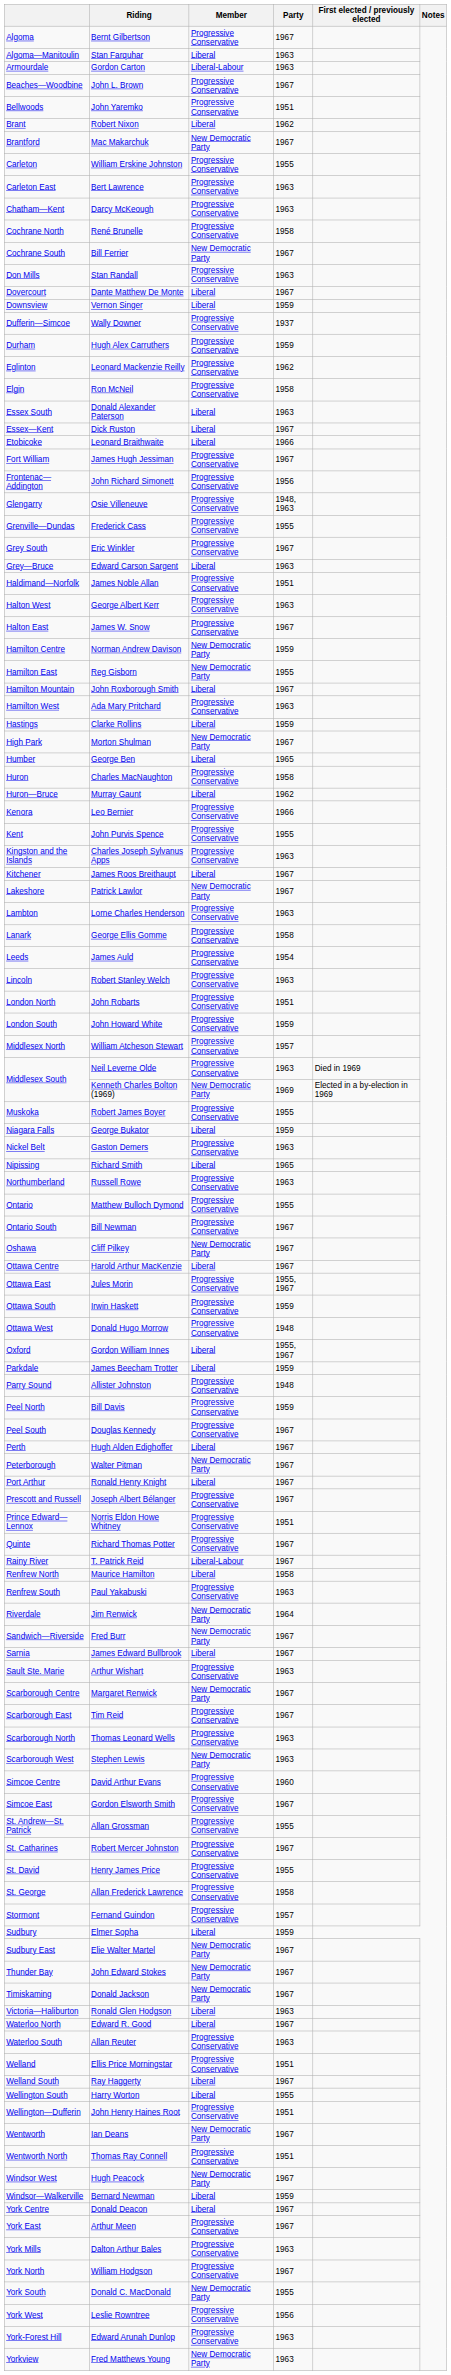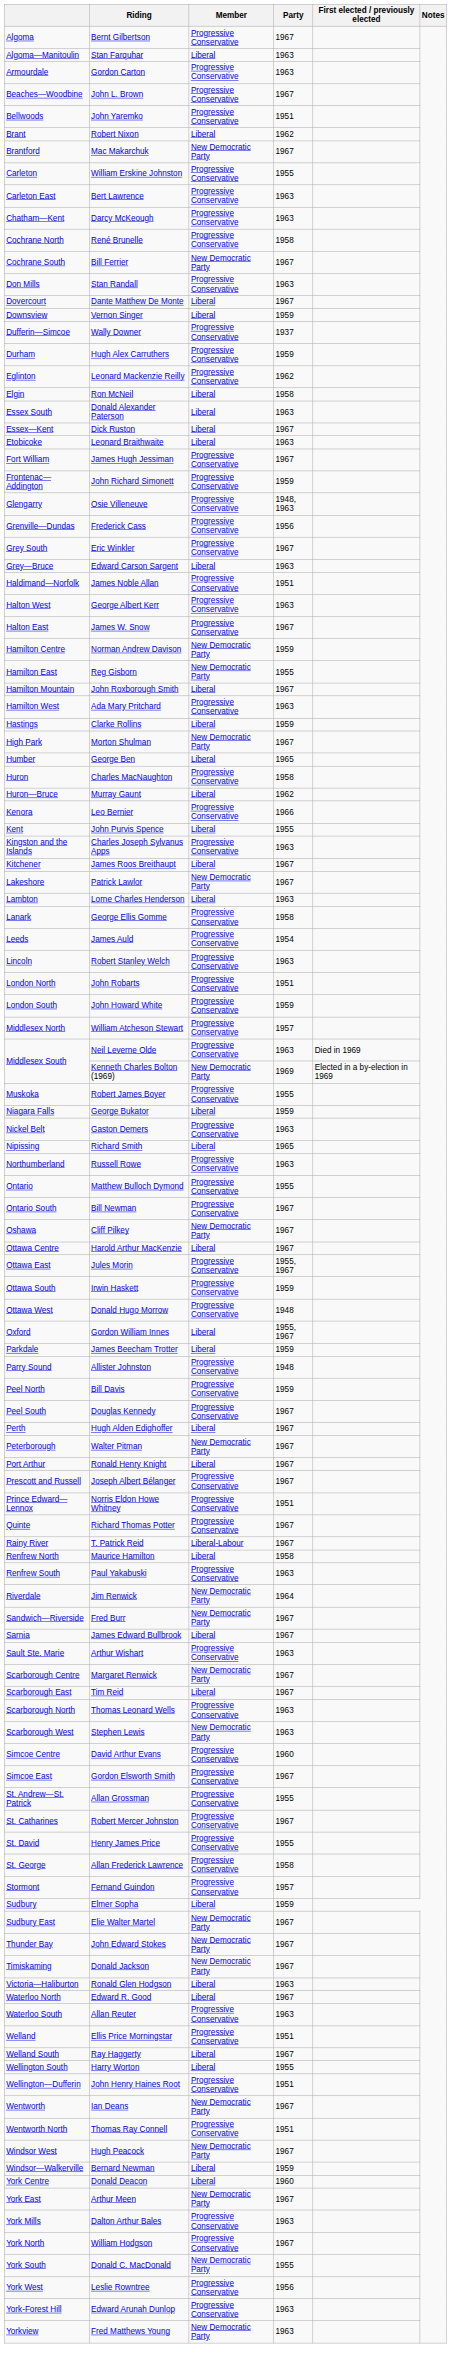(217, 68) Liberal-Labour -> (215, 72) Progressive Conservative
(215, 389) Progressive Conservative -> (203, 394) Liberal
(285, 442) 1966 -> (285, 442) 1963
(285, 482) 1956 -> (285, 482) 1959
(285, 526) 1955 -> (285, 526) 1956
(215, 834) Progressive Conservative -> (203, 829) Liberal
(215, 913) Progressive Conservative -> (203, 900) Liberal
(215, 1716) Progressive Conservative -> (203, 1693) Liberal
(285, 2209) 1967 -> (285, 2181) 1960
(215, 2226) Progressive Conservative -> (221, 2199) New Democratic Party
